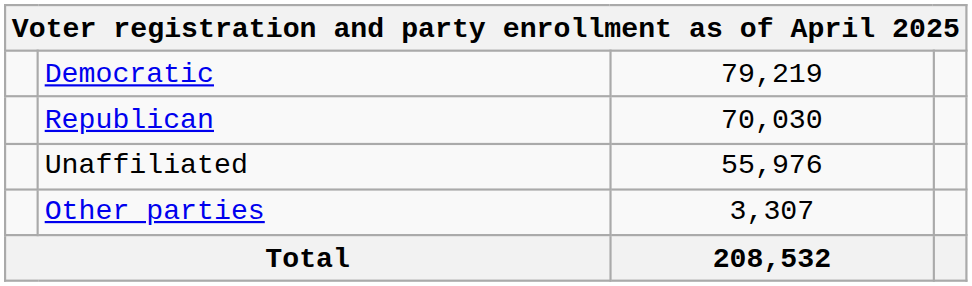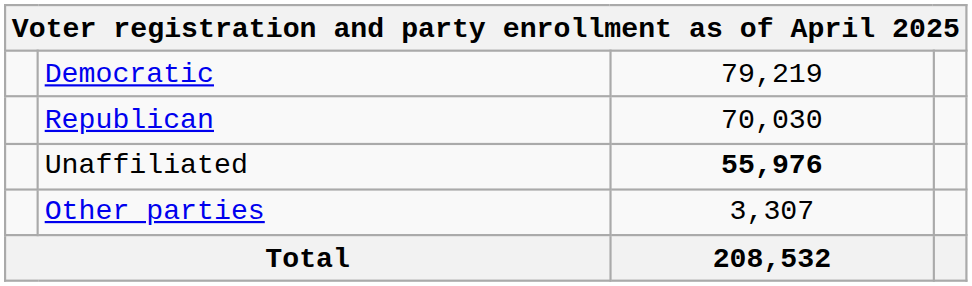(772, 166) normal -> (772, 166) bold
